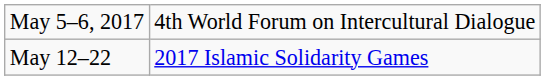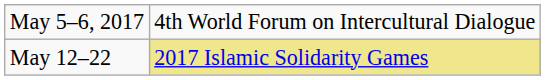(291, 57) no background -> (291, 57) khaki background
